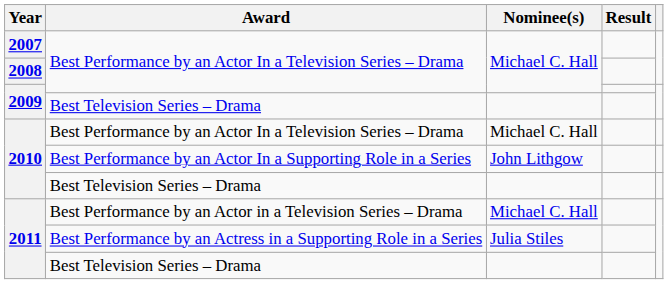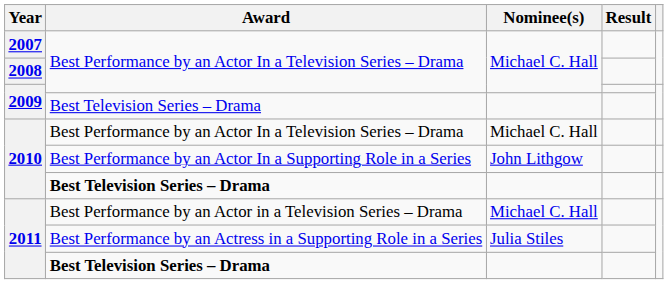(155, 185) normal -> (160, 185) bold
(155, 265) normal -> (160, 265) bold
